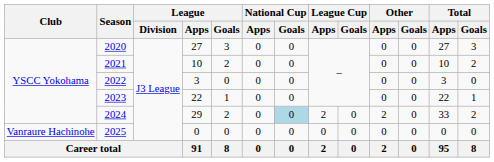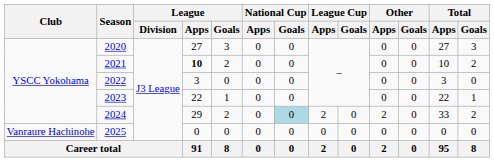(197, 64) normal -> (197, 64) bold
